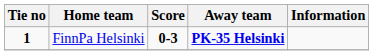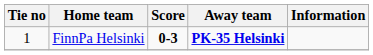(27, 38) bold -> (27, 38) normal
